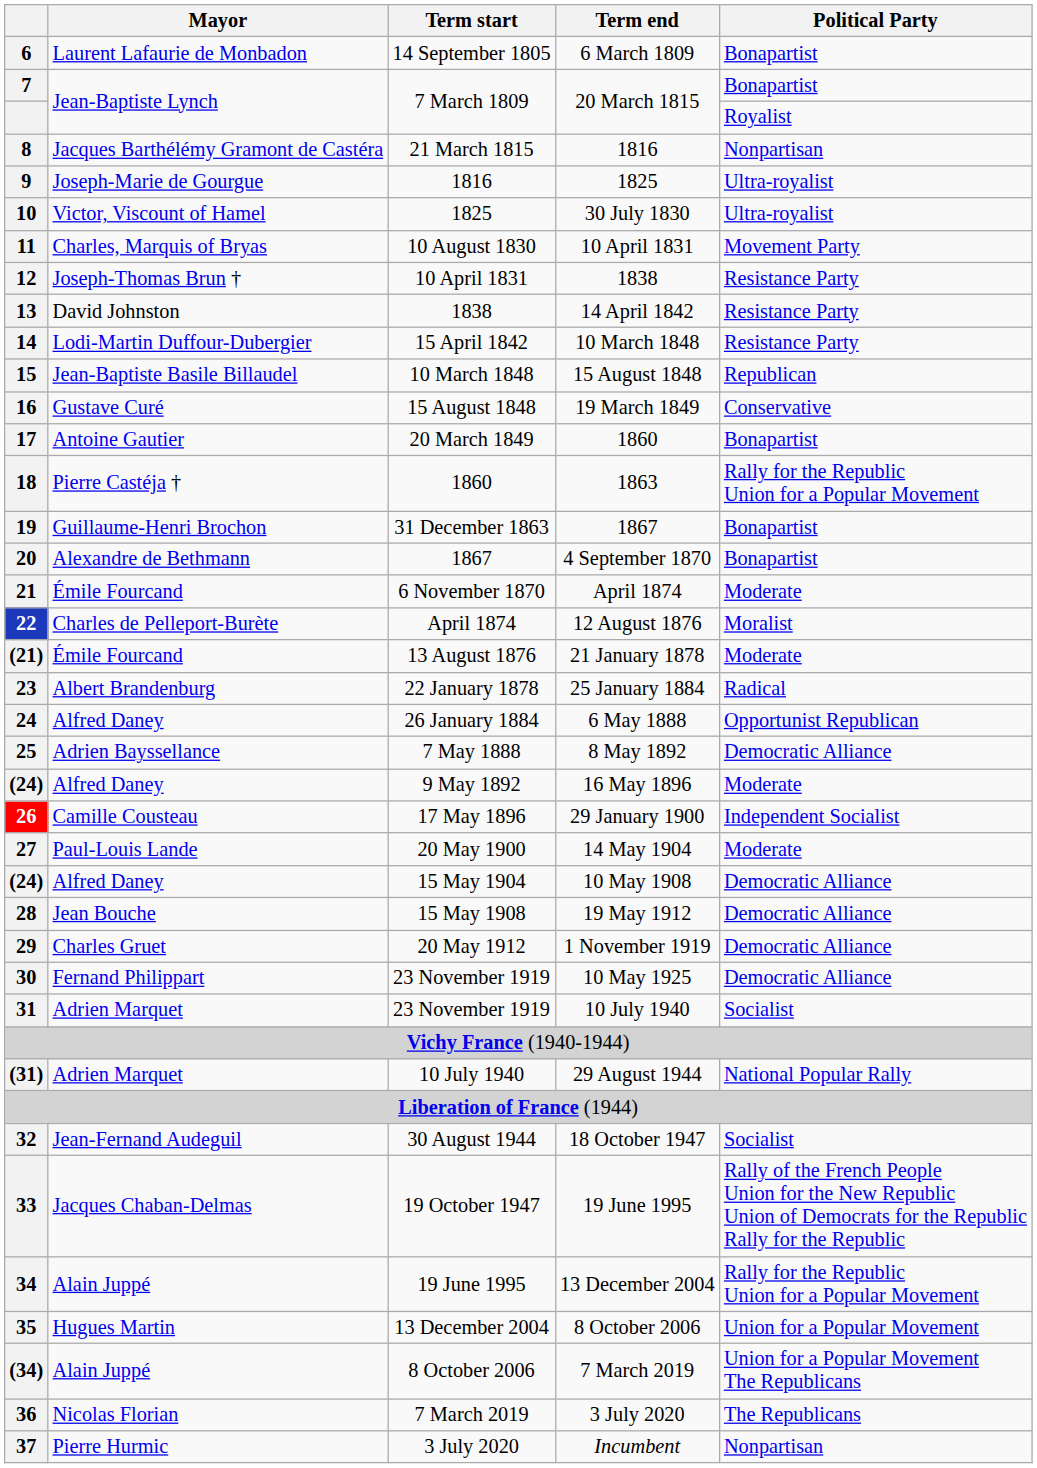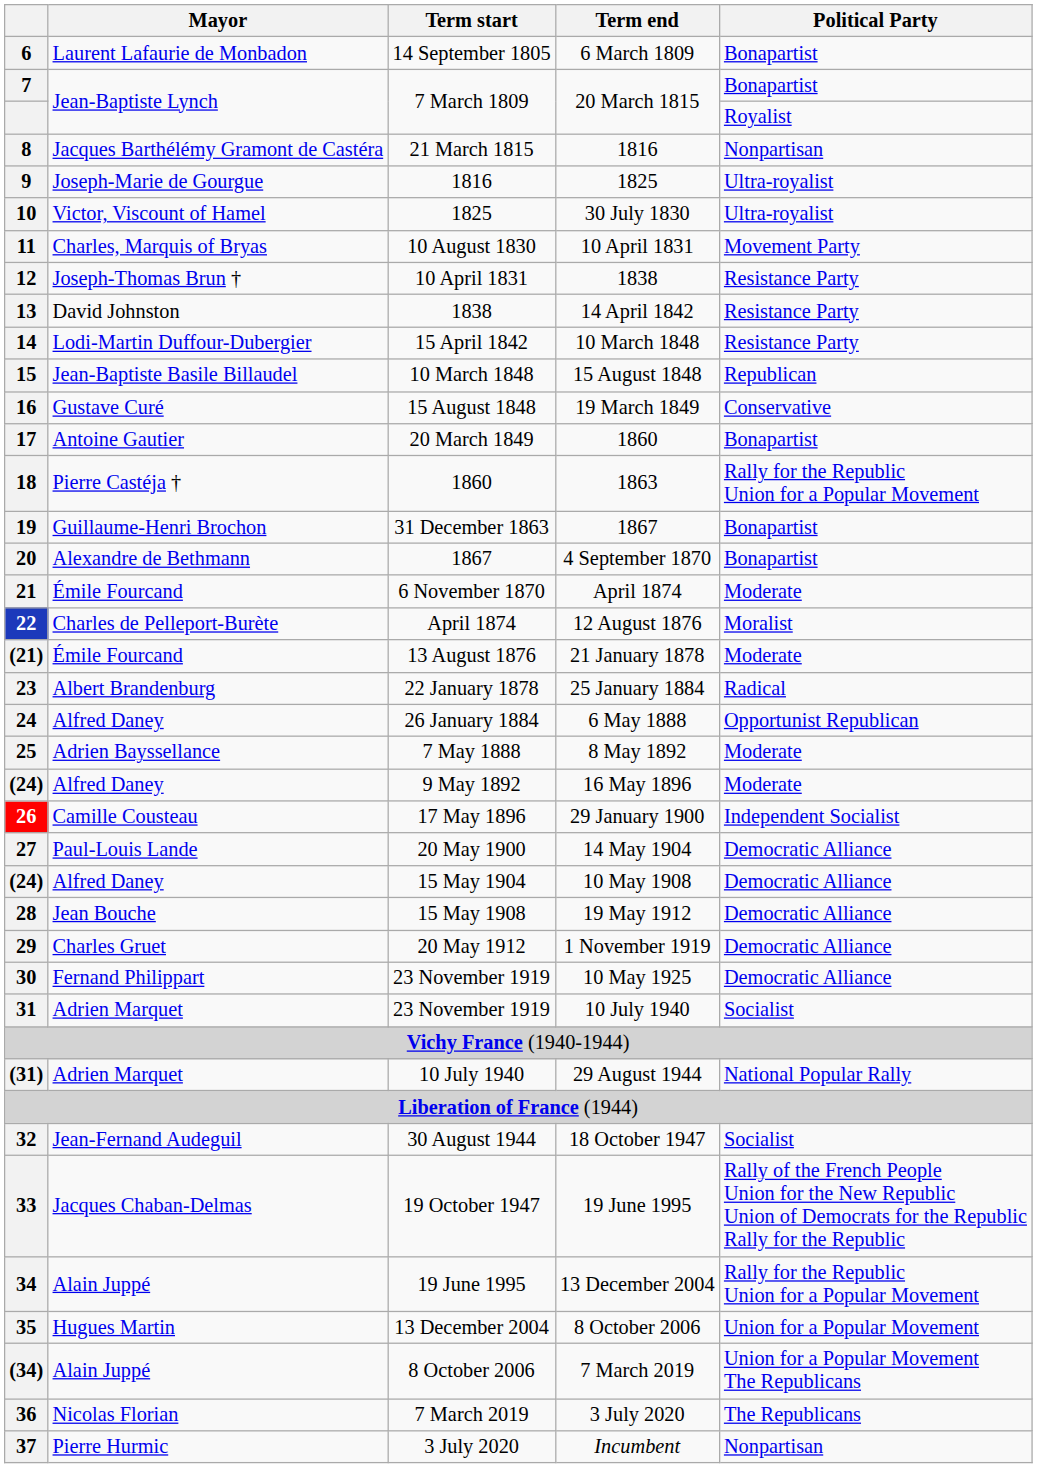(808, 752) Democratic Alliance -> (763, 752) Moderate
(763, 849) Moderate -> (808, 849) Democratic Alliance
